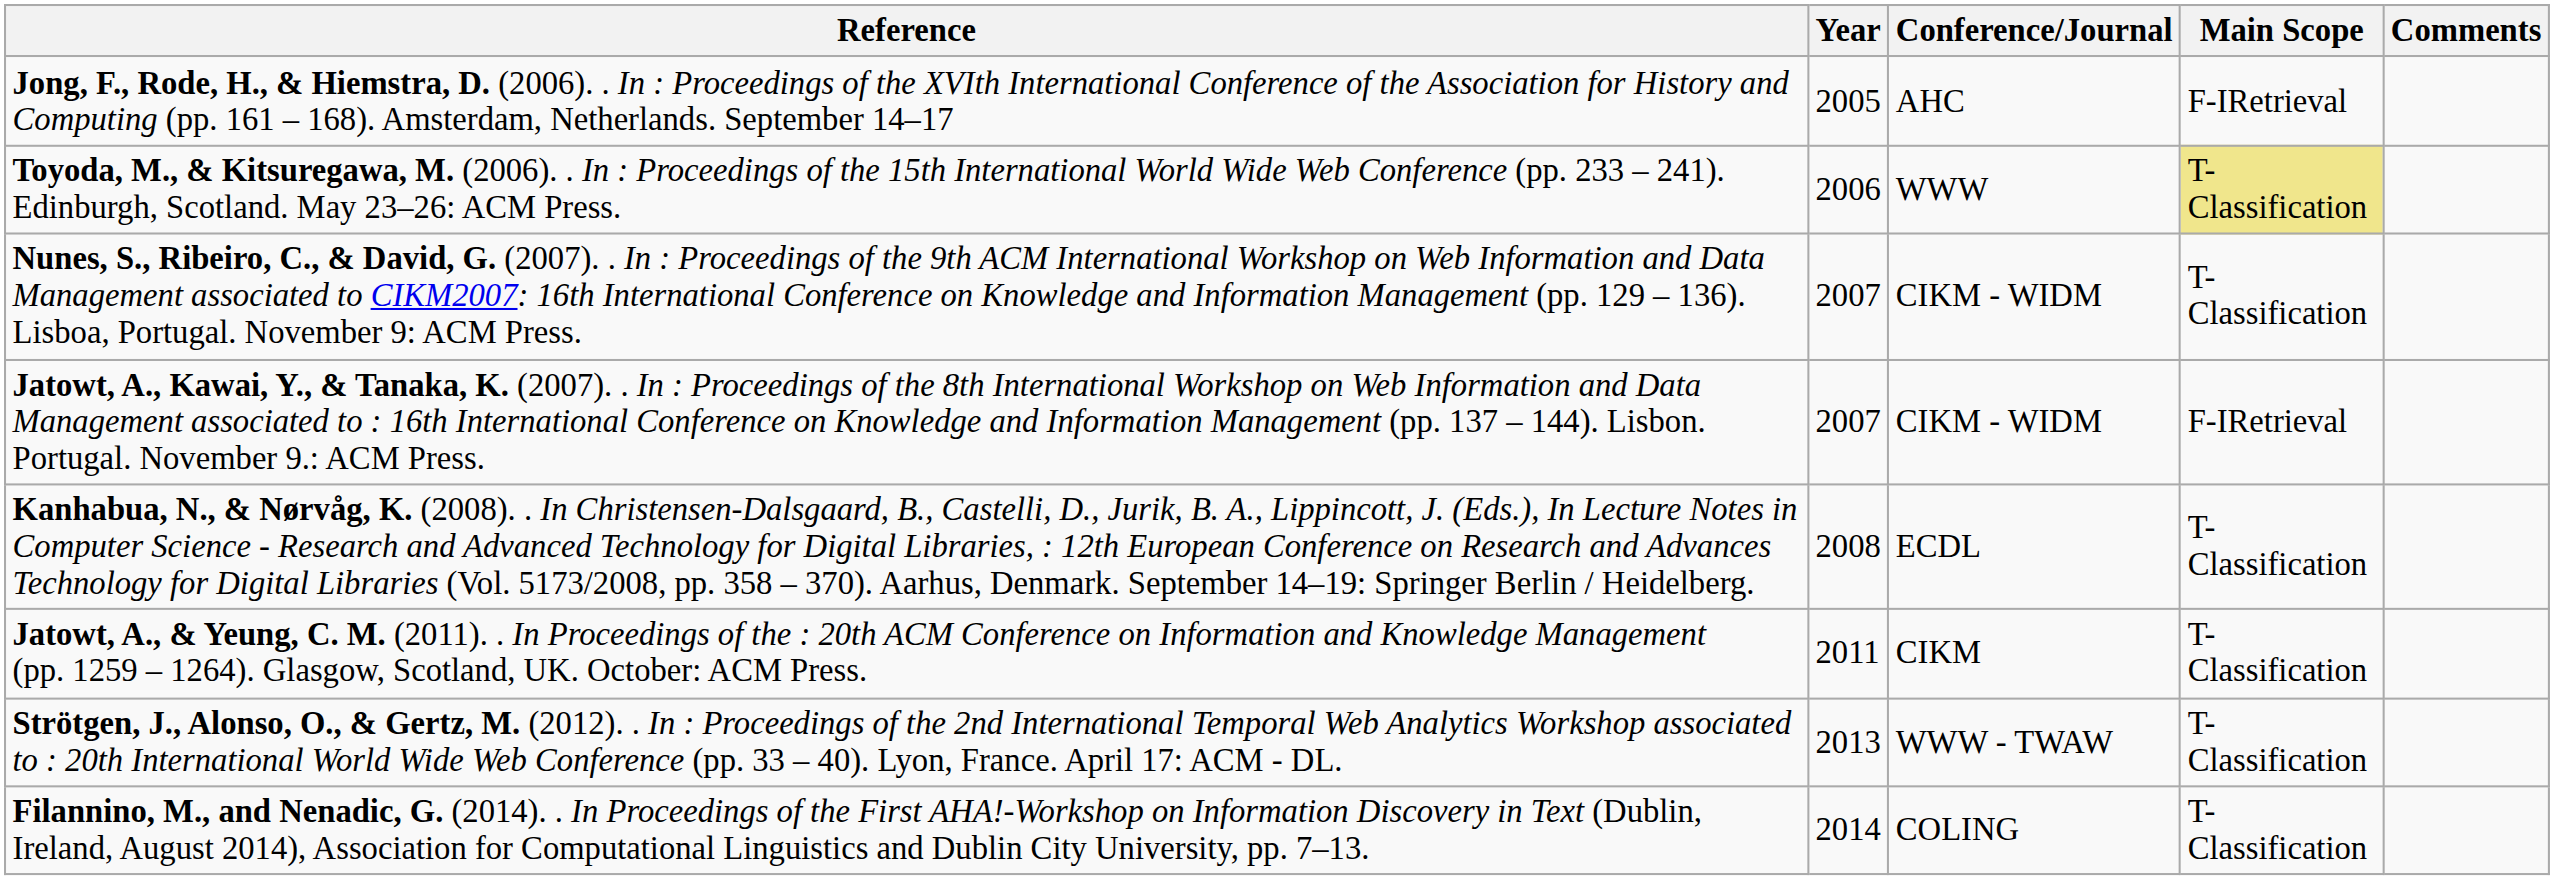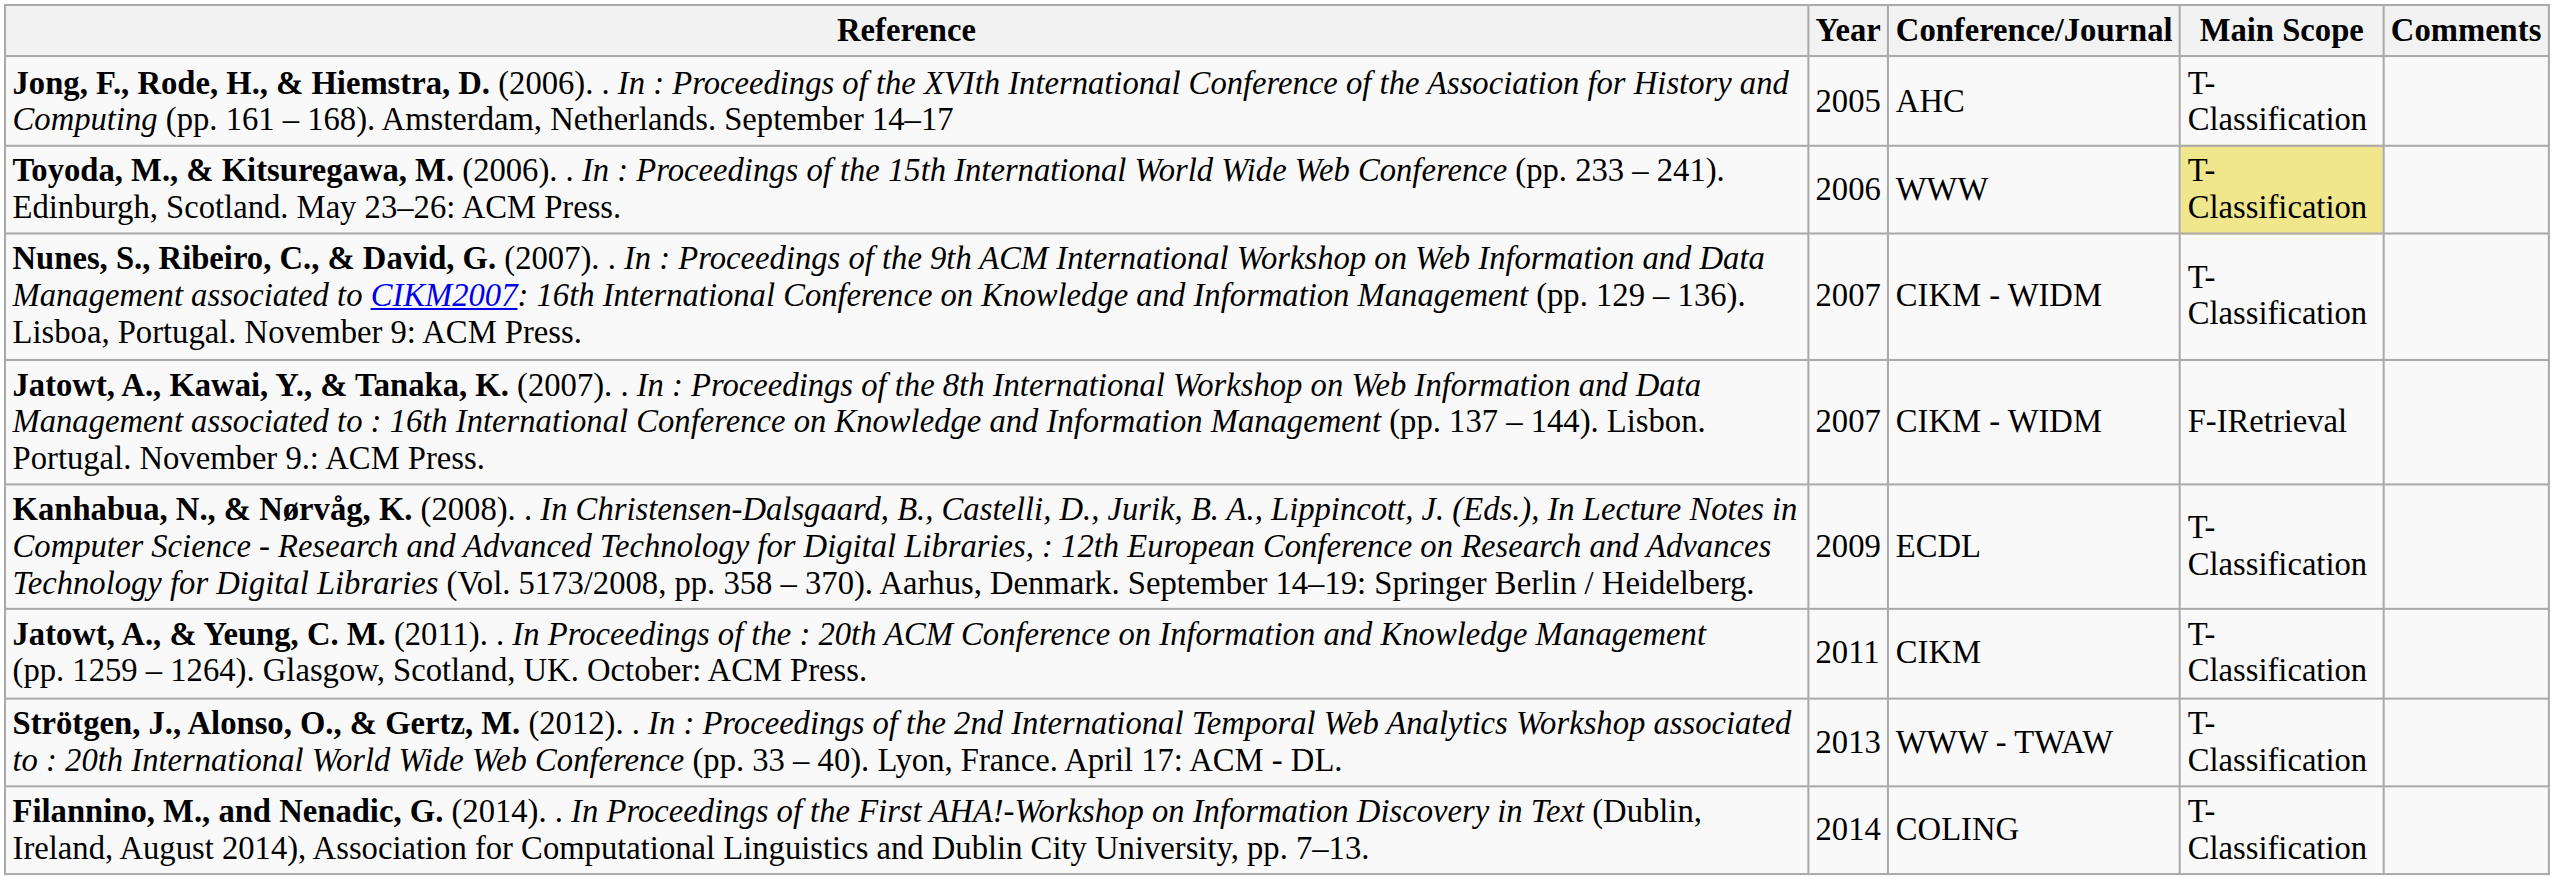(2267, 100) F-IRetrieval -> (2277, 100) T-Classification
(1848, 546) 2008 -> (1848, 546) 2009
